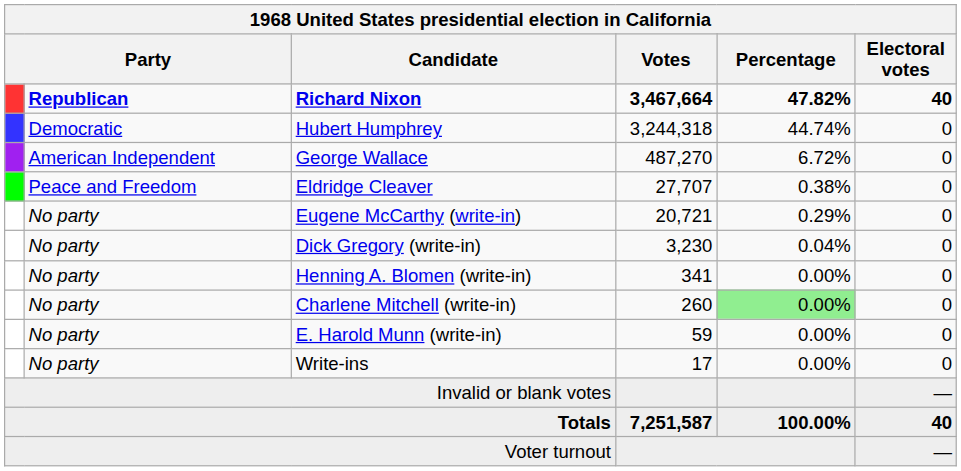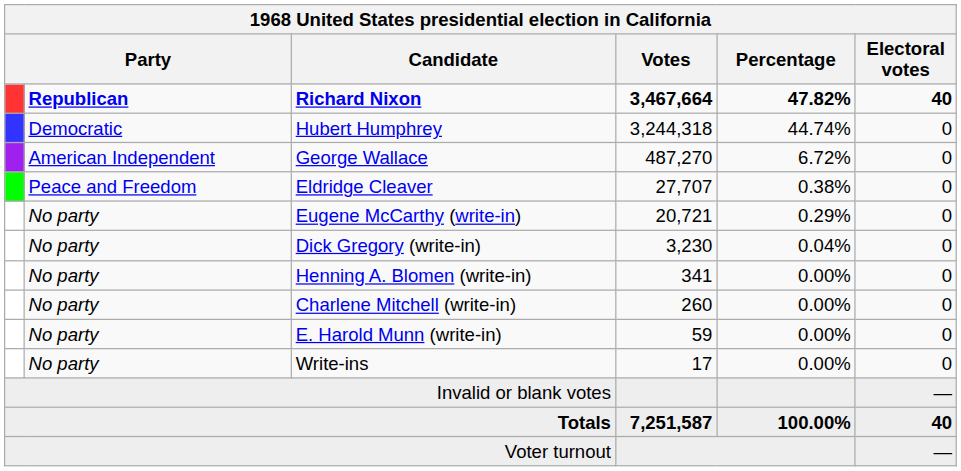(824, 304) lightgreen background -> (824, 304) no background
